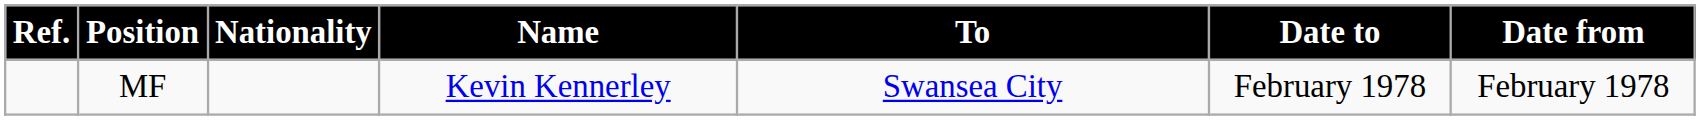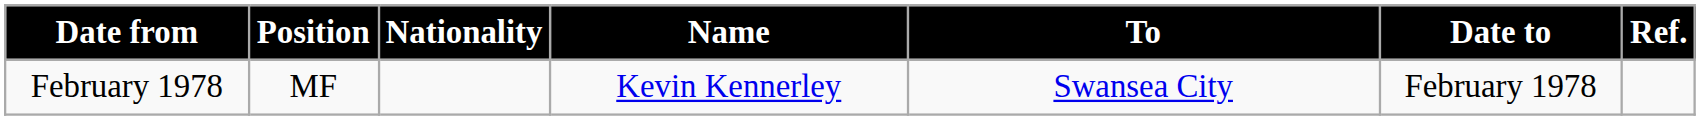columns swapped: (1573, 31) <-> (42, 31)
